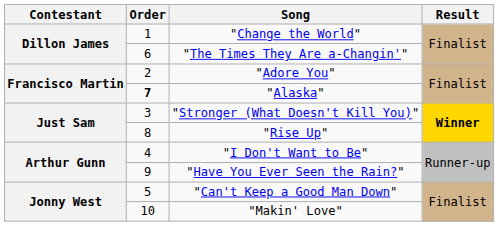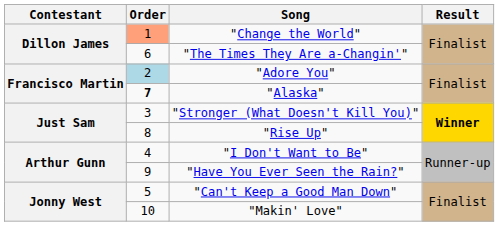(148, 34) no background -> (148, 34) lightsalmon background
(148, 73) no background -> (148, 73) lightblue background
